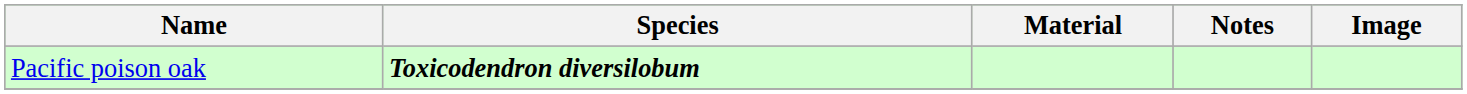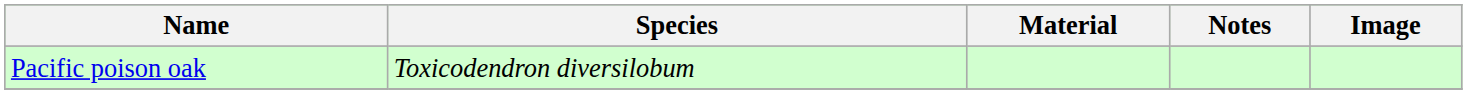(544, 67) bold -> (544, 67) normal
